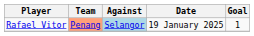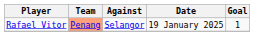(124, 25) lightblue background -> (124, 25) no background
